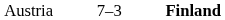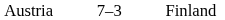(193, 10) bold -> (191, 10) normal
